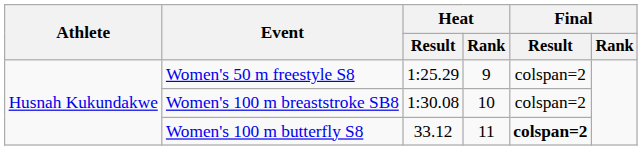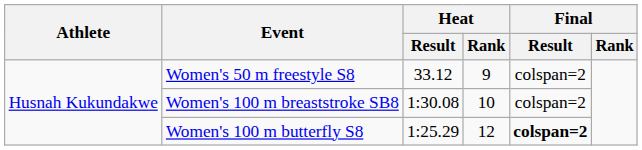(433, 74) 1:25.29 -> (433, 74) 33.12
(433, 131) 33.12 -> (433, 131) 1:25.29
(486, 131) 11 -> (486, 131) 12
